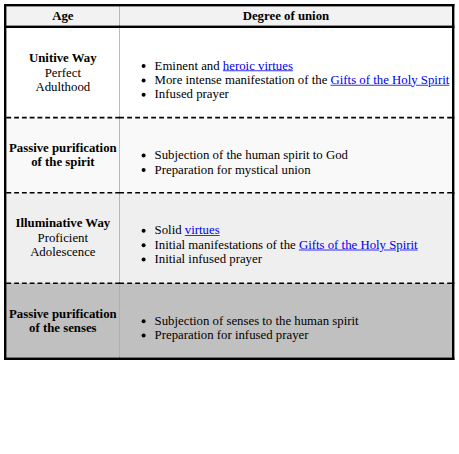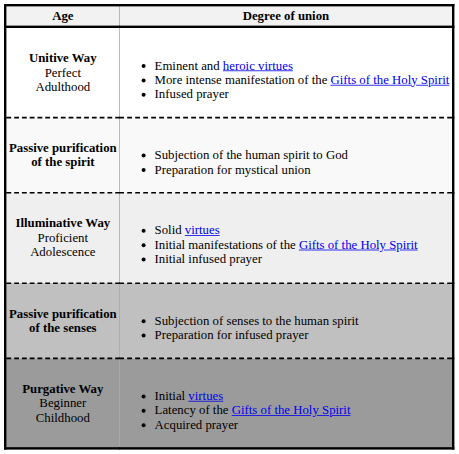+ row: (63, 403)
